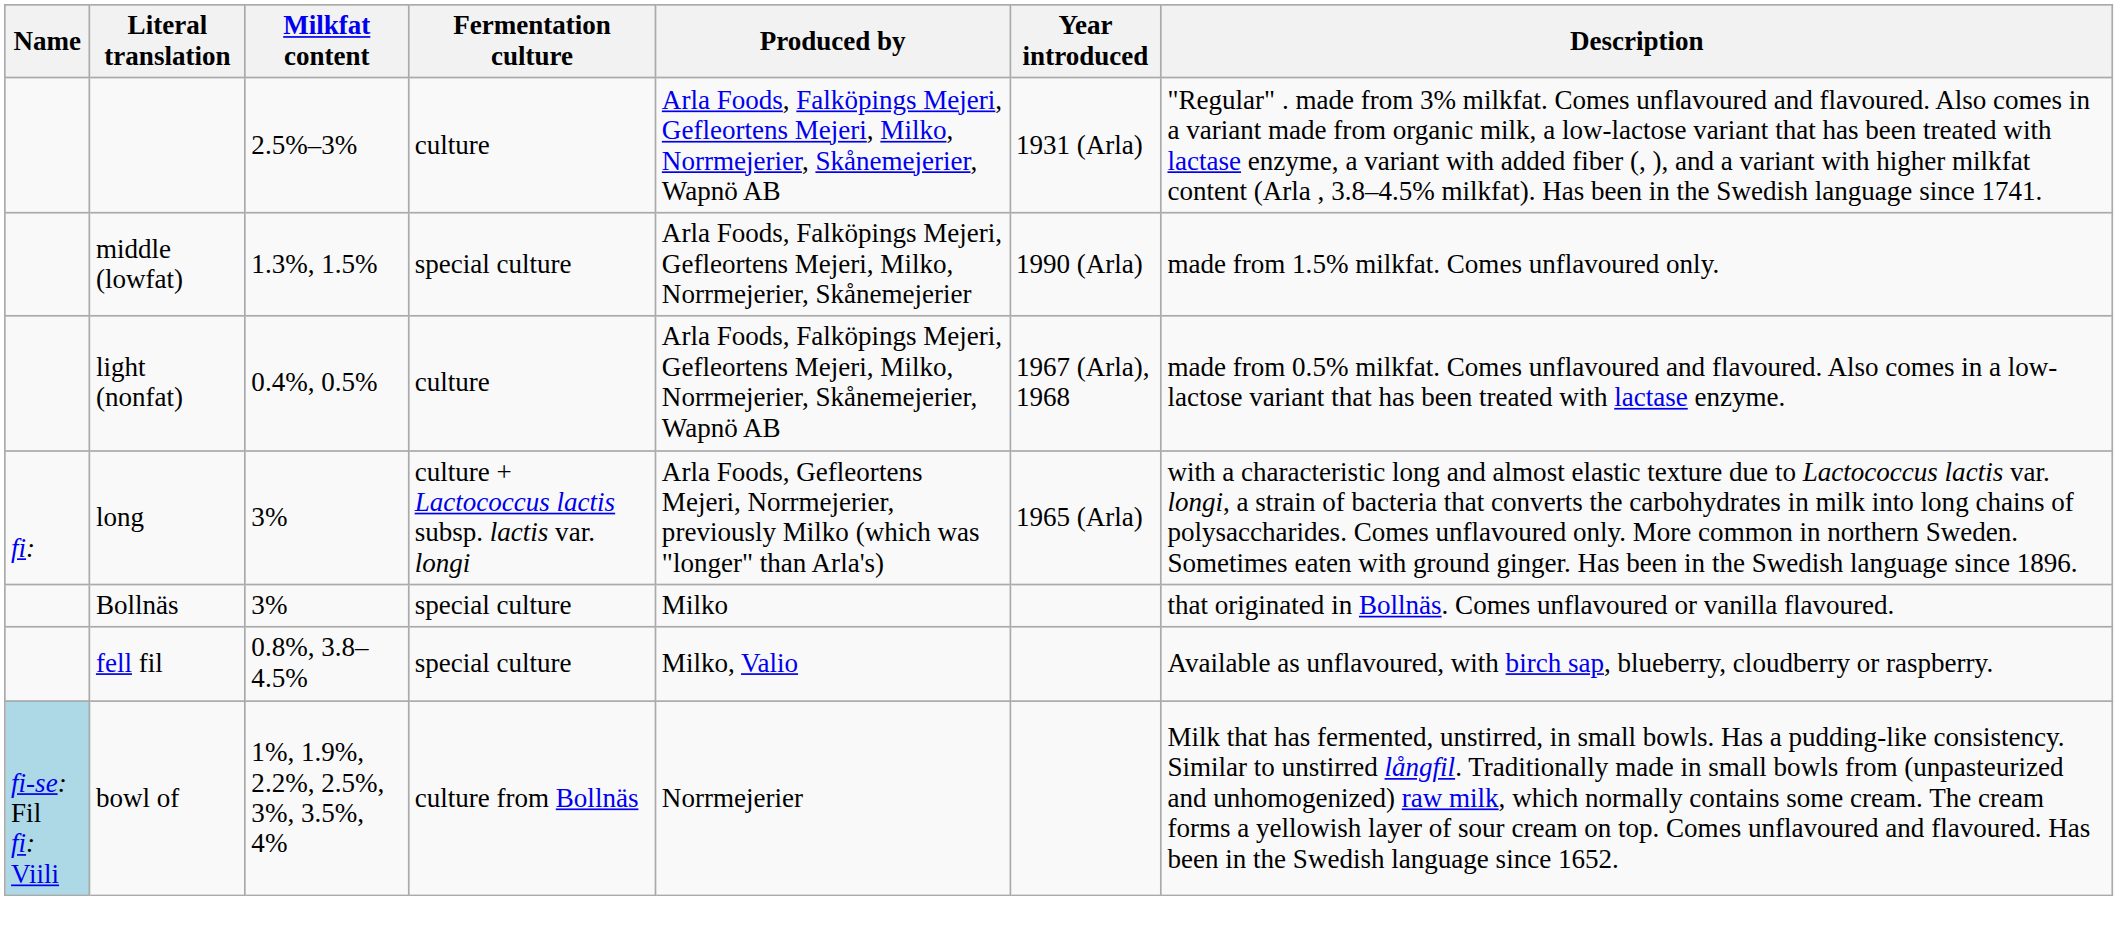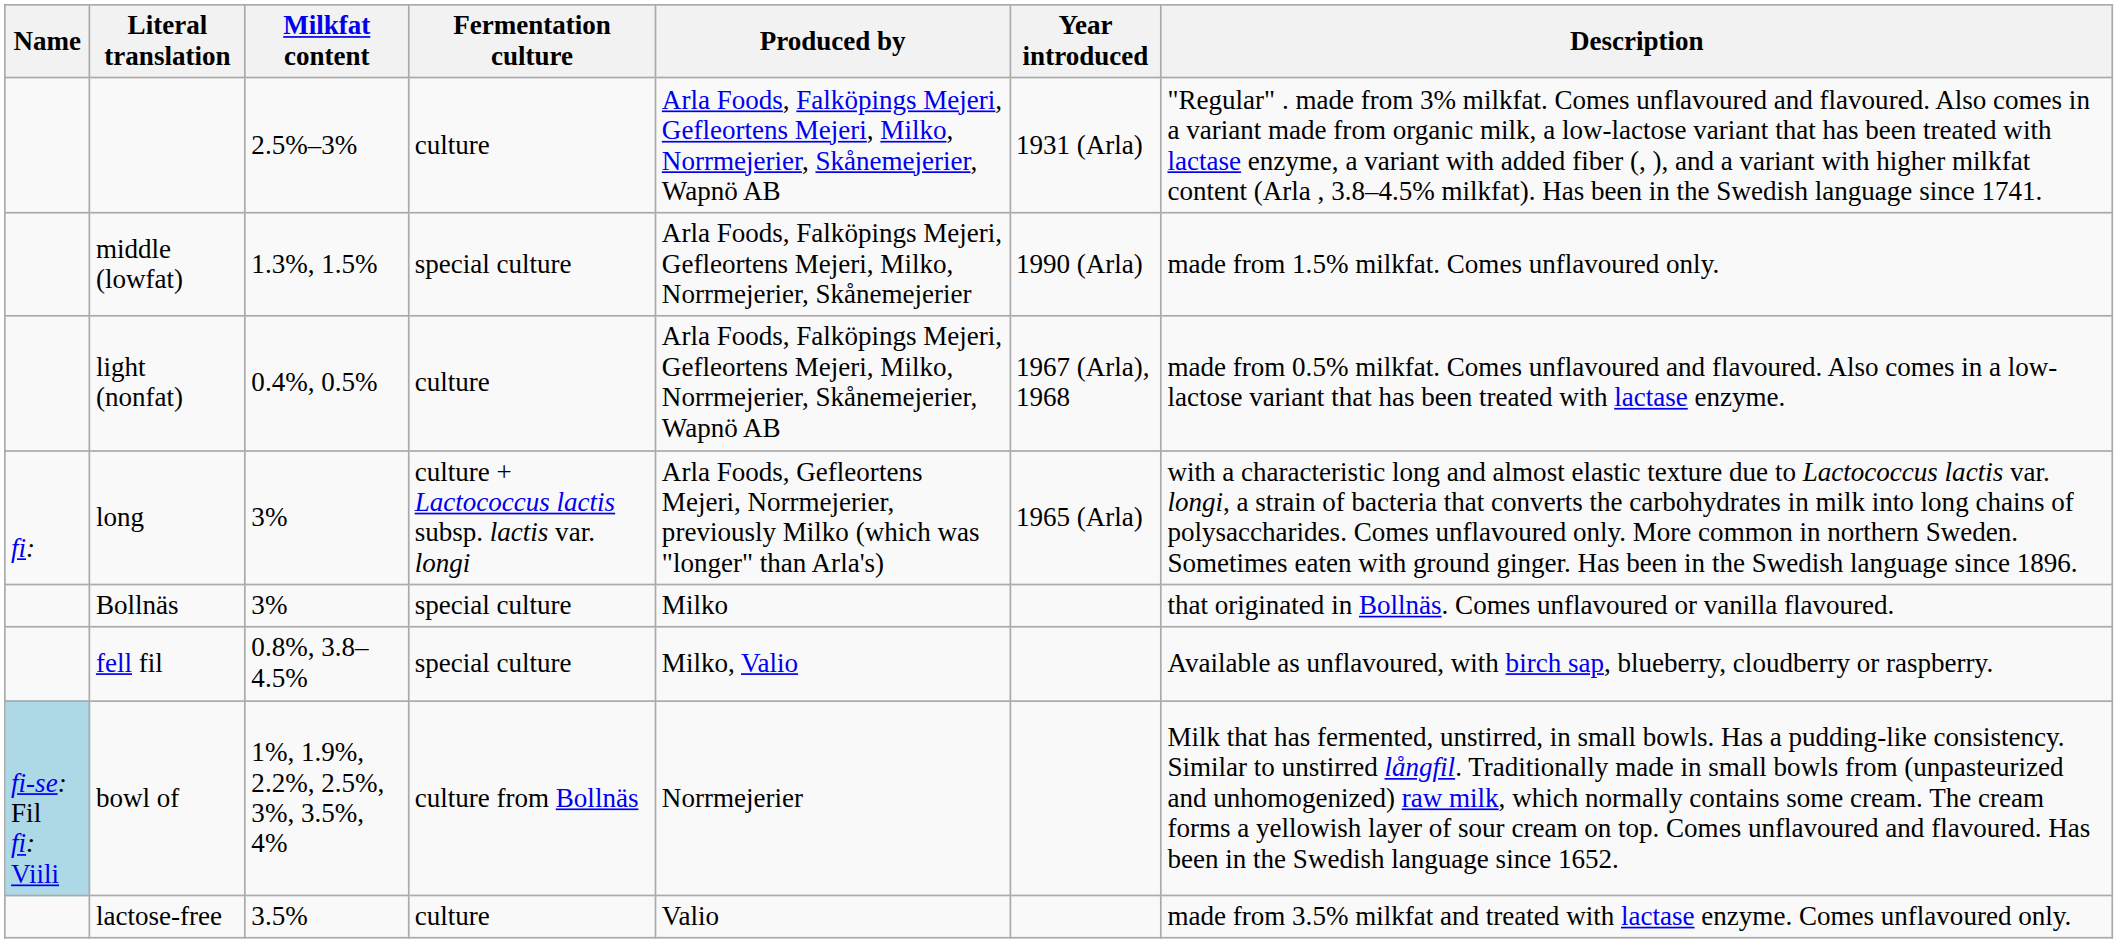+ row: (159, 916)
